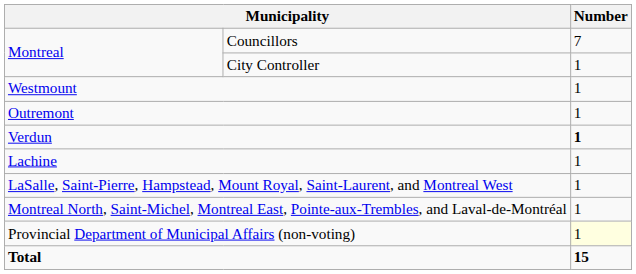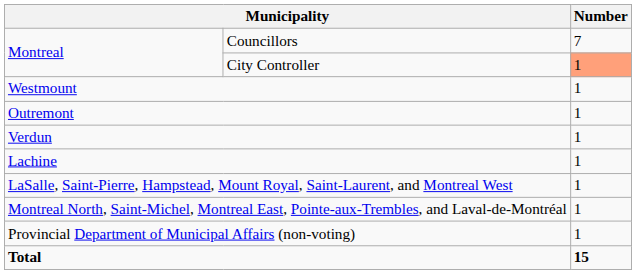(578, 64) no background -> (578, 64) lightsalmon background
(578, 137) bold -> (578, 137) normal
(578, 233) lightyellow background -> (578, 233) no background
